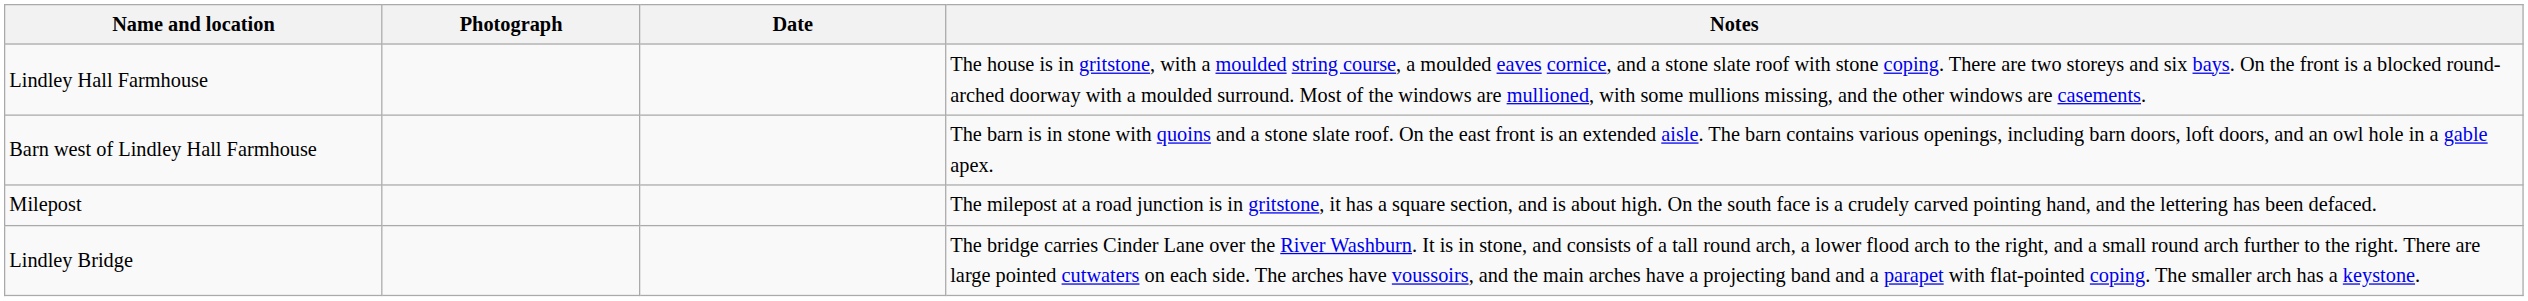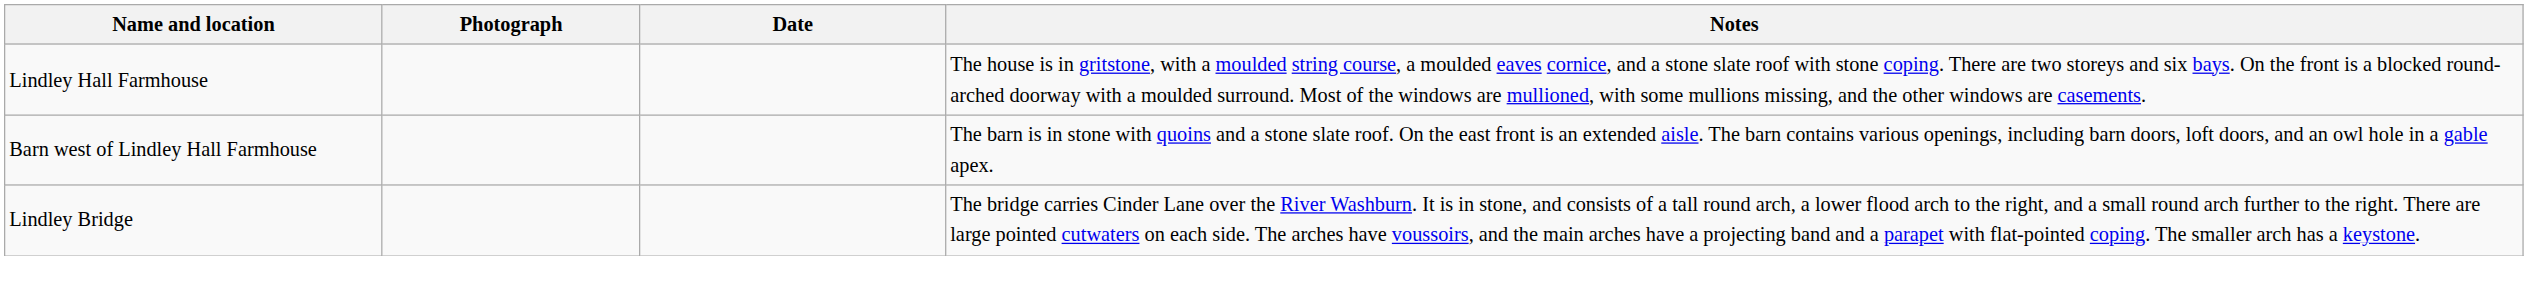- row: (45, 204)
